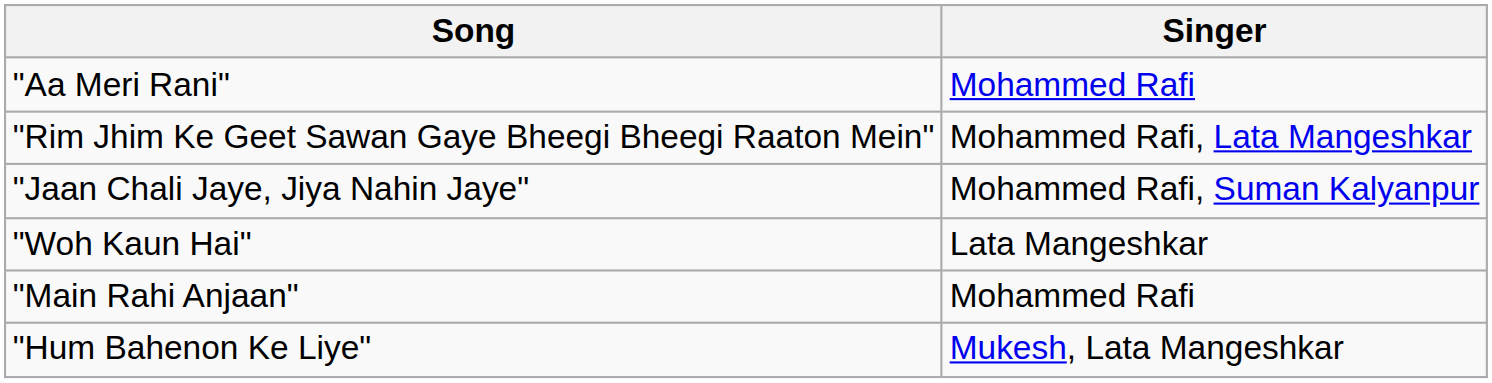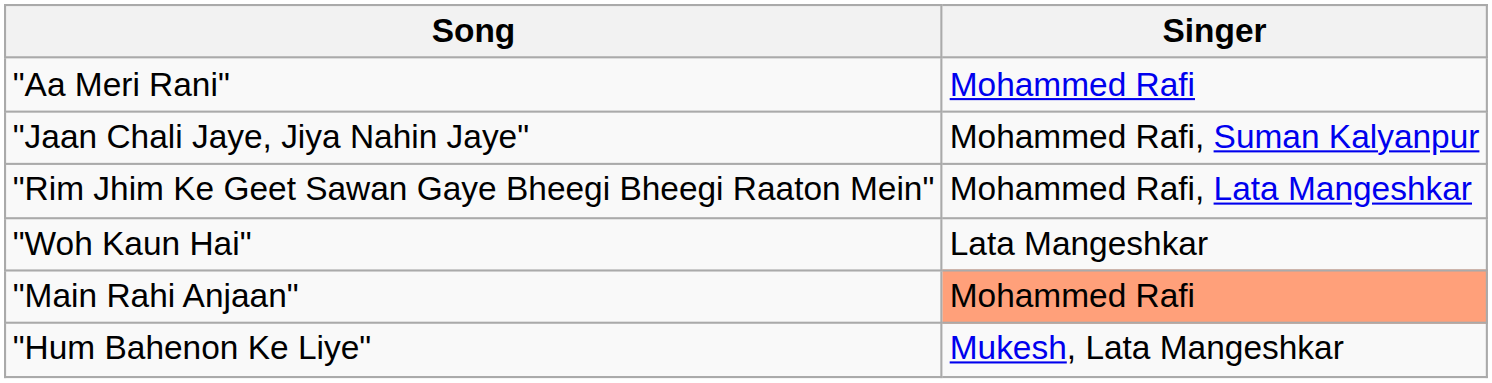rows swapped: (271, 190) <-> (474, 137)
(1072, 296) no background -> (1072, 296) lightsalmon background
